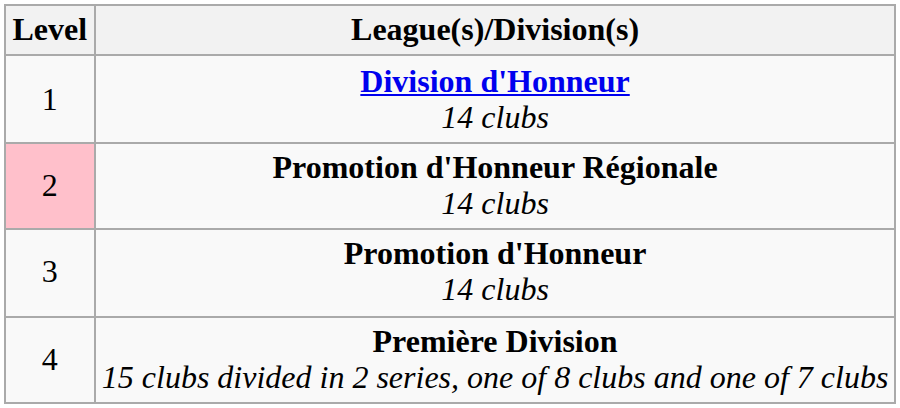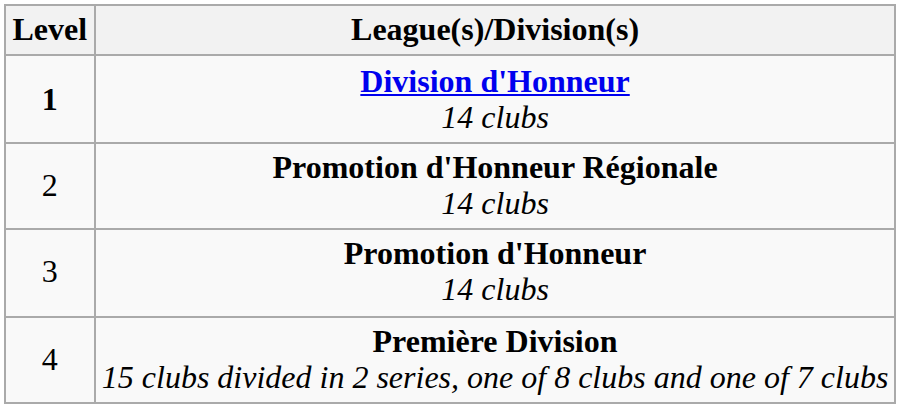(50, 98) normal -> (50, 98) bold
(50, 185) pink background -> (50, 185) no background
